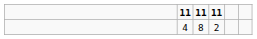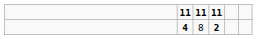(185, 27) normal -> (185, 27) bold
(217, 27) normal -> (217, 27) bold
